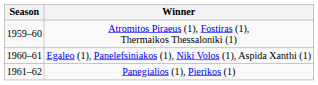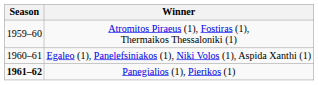(24, 71) normal -> (24, 71) bold
